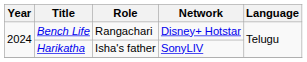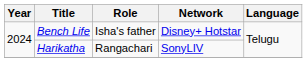(124, 31) Rangachari -> (125, 31) Isha's father
(125, 48) Isha's father -> (124, 48) Rangachari
